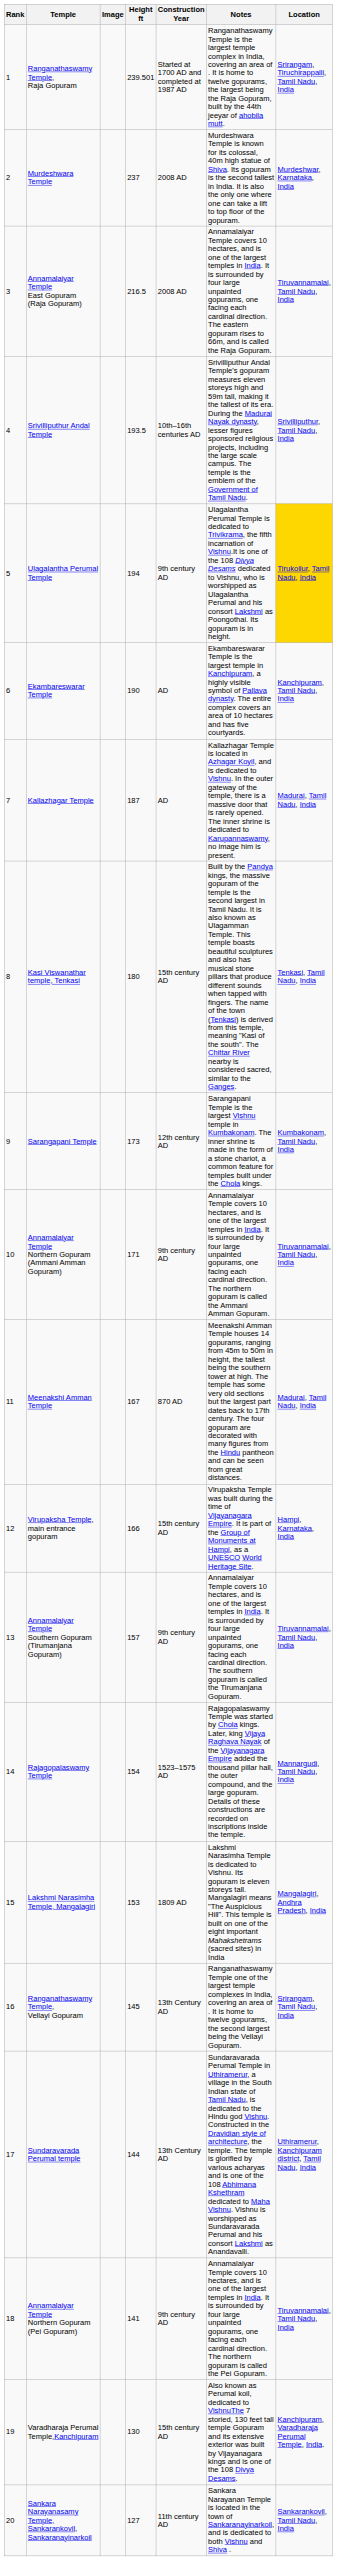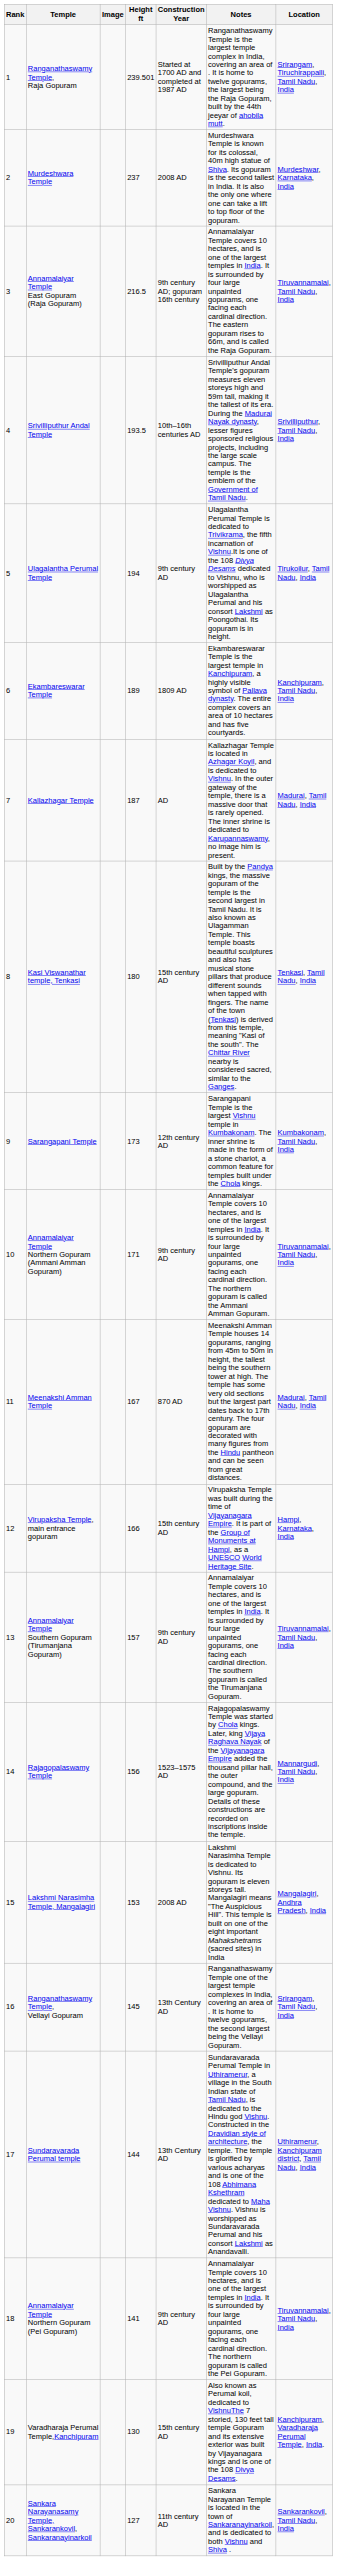(172, 291) 2008 AD -> (180, 291) 9th century AD; gopuram 16th century
(303, 573) gold background -> (303, 573) no background
(133, 691) 190 -> (133, 691) 189
(163, 691) AD -> (172, 691) 1809 AD
(133, 1772) 154 -> (133, 1772) 156
(172, 1902) 1809 AD -> (172, 1902) 2008 AD
